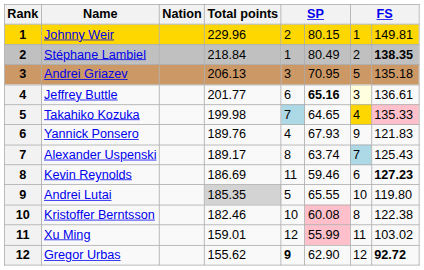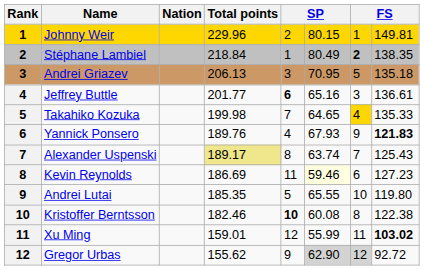(356, 54) normal -> (356, 54) bold
(394, 54) bold -> (394, 54) normal
(287, 94) normal -> (287, 94) bold
(324, 94) bold -> (324, 94) normal
(356, 94) lightyellow background -> (356, 94) no background
(287, 114) lightblue background -> (287, 114) no background
(394, 114) pink background -> (394, 114) no background
(394, 134) normal -> (394, 134) bold
(227, 154) no background -> (227, 154) khaki background
(356, 154) lightblue background -> (356, 154) no background
(324, 174) no background -> (324, 174) lightyellow background
(394, 174) bold -> (394, 174) normal
(227, 194) lightgrey background -> (227, 194) no background
(291, 214) normal -> (291, 214) bold
(324, 214) pink background -> (324, 214) no background
(324, 235) pink background -> (324, 235) no background
(394, 235) normal -> (394, 235) bold
(287, 255) bold -> (287, 255) normal
(324, 255) no background -> (324, 255) lightgrey background
(360, 255) no background -> (360, 255) lightgrey background
(390, 255) bold -> (390, 255) normal
